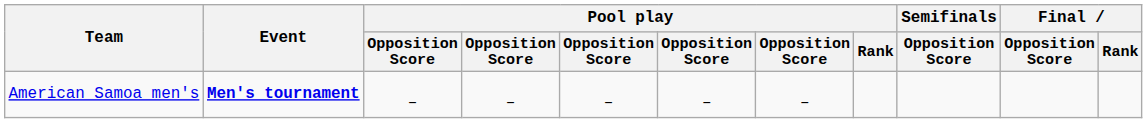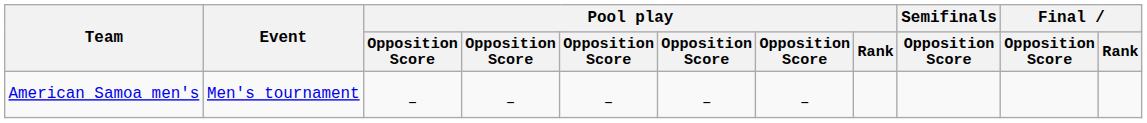(283, 94) bold -> (283, 94) normal
